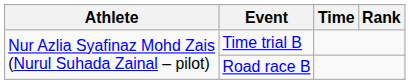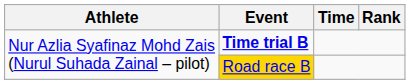(262, 42) normal -> (265, 42) bold
(266, 68) no background -> (266, 68) gold background
